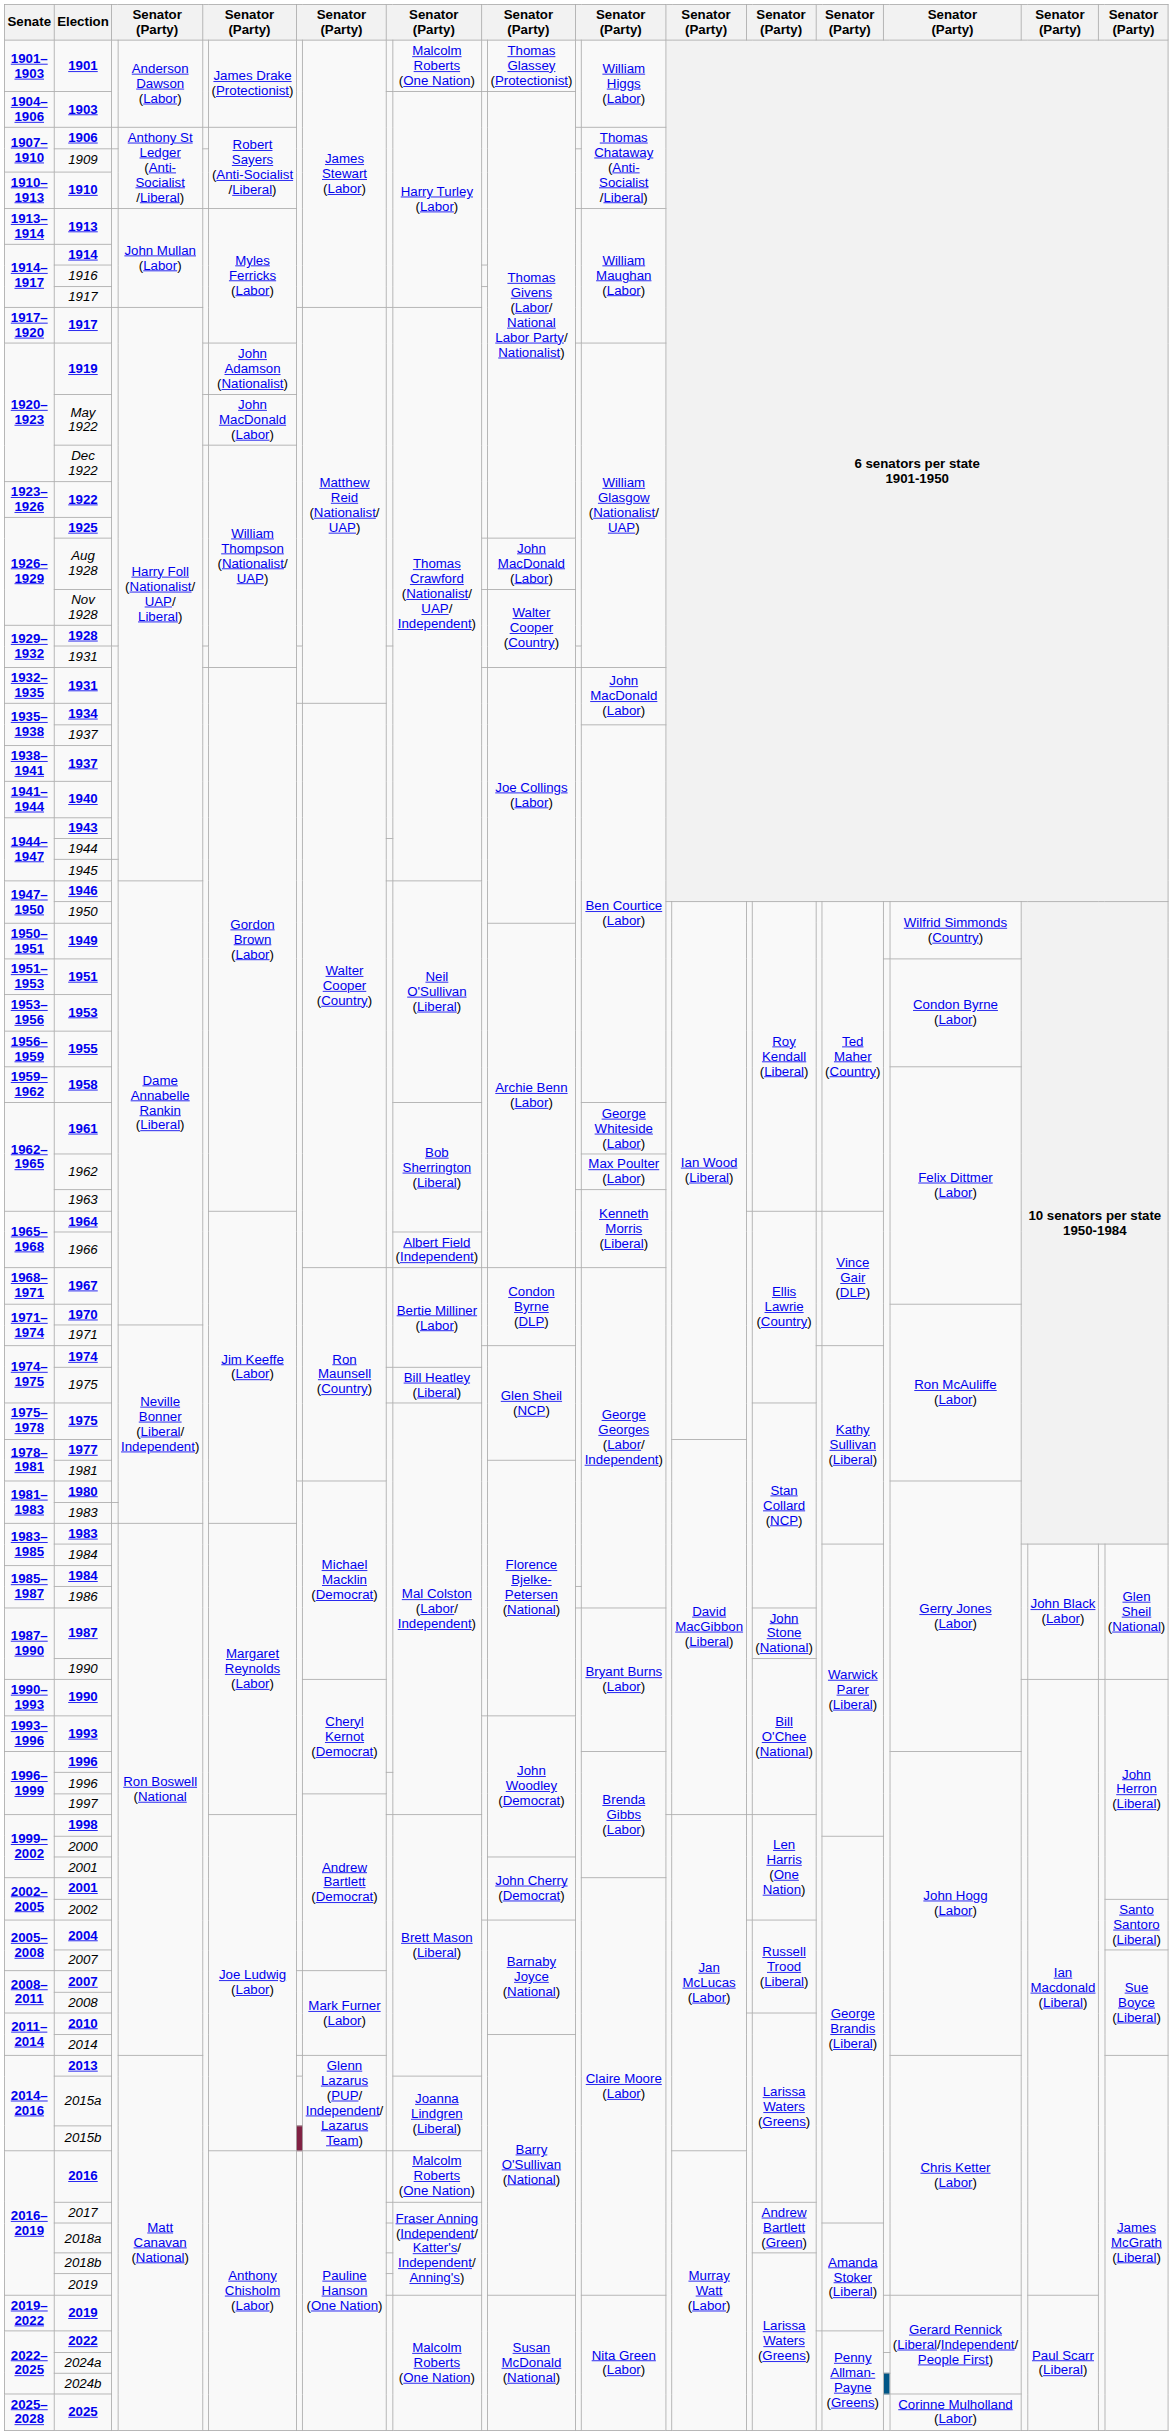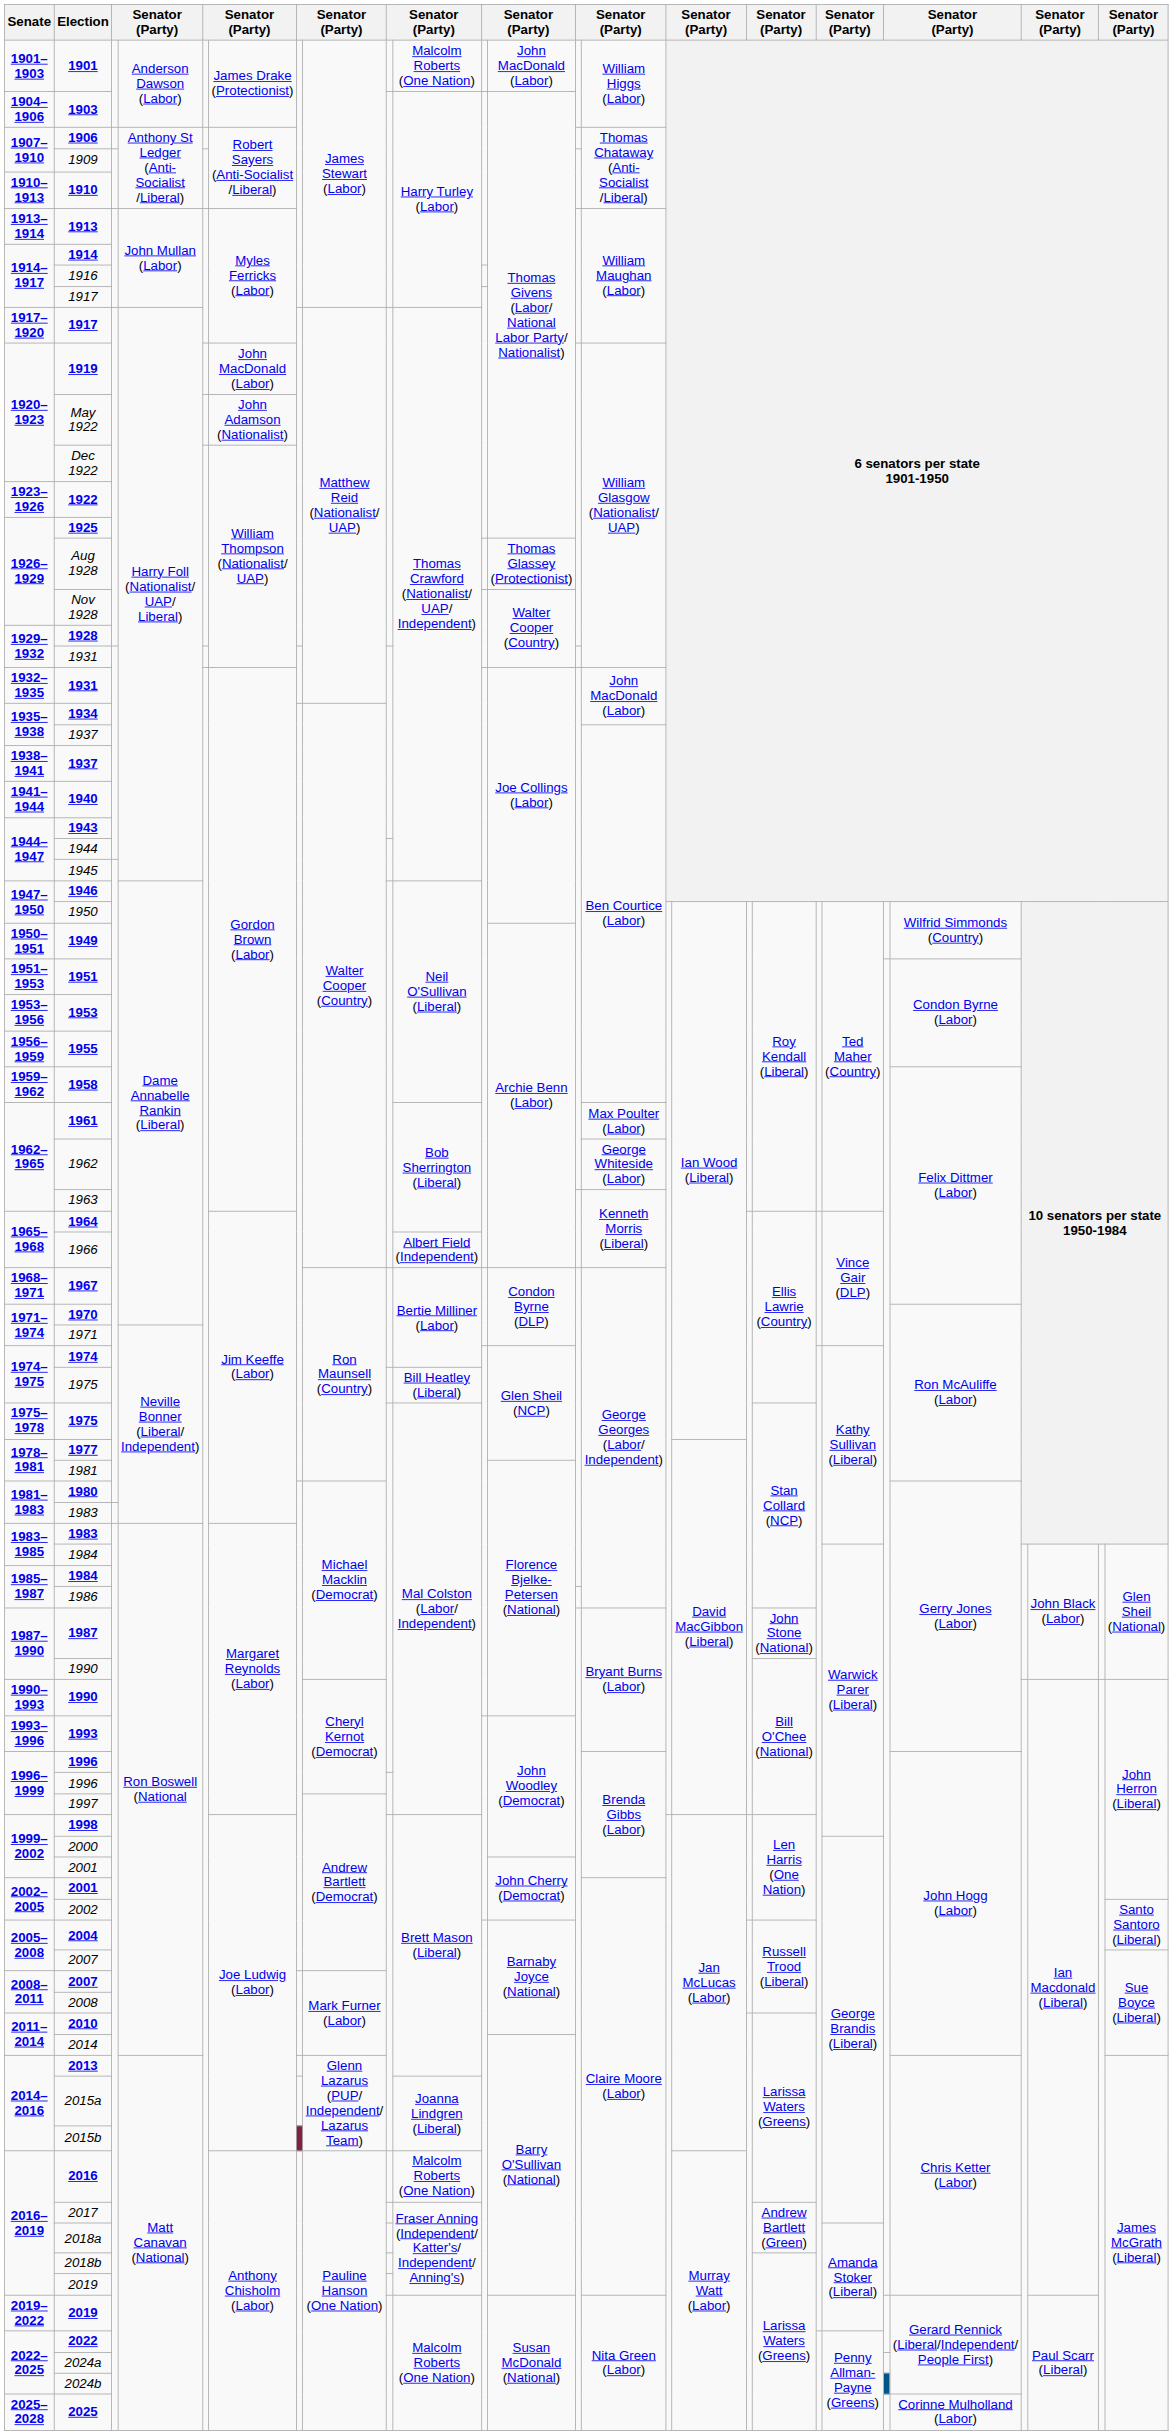(531, 65) Thomas Glassey (Protectionist) -> (531, 65) John MacDonald (Labor)
(253, 368) John Adamson (Nationalist) -> (253, 368) John MacDonald (Labor)
(253, 419) John MacDonald (Labor) -> (253, 419) John Adamson (Nationalist)
(531, 563) John MacDonald (Labor) -> (531, 563) Thomas Glassey (Protectionist)
(624, 1128) George Whiteside (Labor) -> (624, 1120) Max Poulter (Labor)
(624, 1171) Max Poulter (Labor) -> (624, 1164) George Whiteside (Labor)
